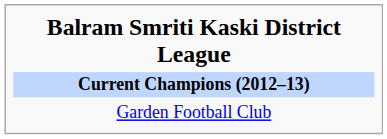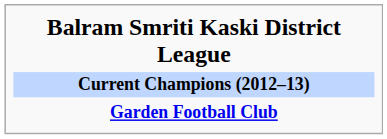(194, 112) normal -> (194, 112) bold
